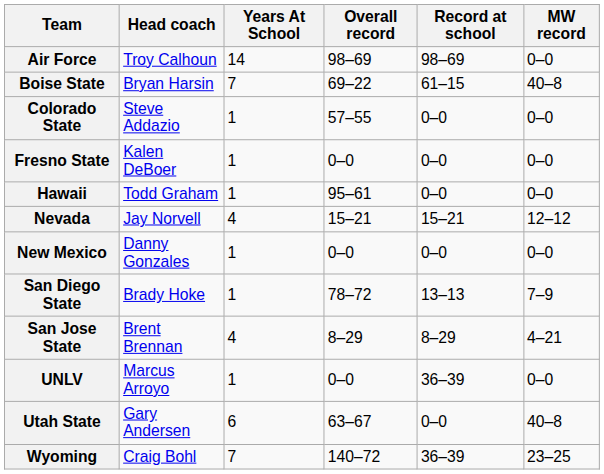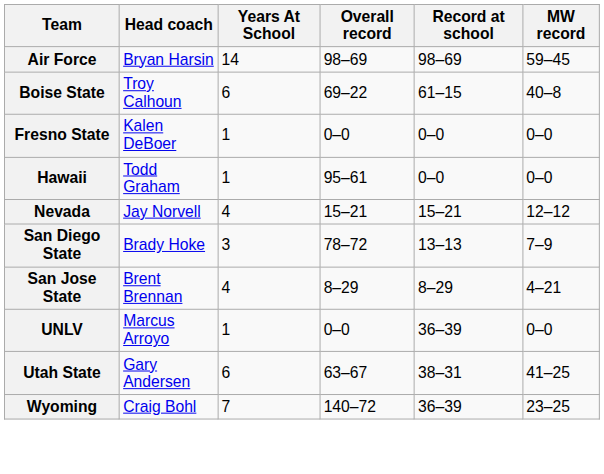(170, 59) Troy Calhoun -> (168, 59) Bryan Harsin
(540, 59) 0–0 -> (548, 59) 59–45
(168, 84) Bryan Harsin -> (152, 93) Troy Calhoun
(232, 84) 7 -> (226, 93) 6
- row: (62, 117)
- row: (62, 252)
(232, 295) 1 -> (226, 245) 3
(434, 422) 0–0 -> (440, 373) 38–31
(545, 422) 40–8 -> (548, 373) 41–25
